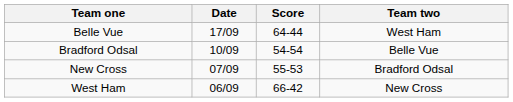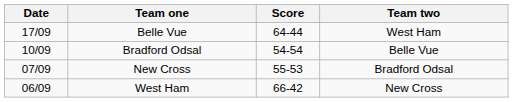columns swapped: (224, 13) <-> (98, 13)
